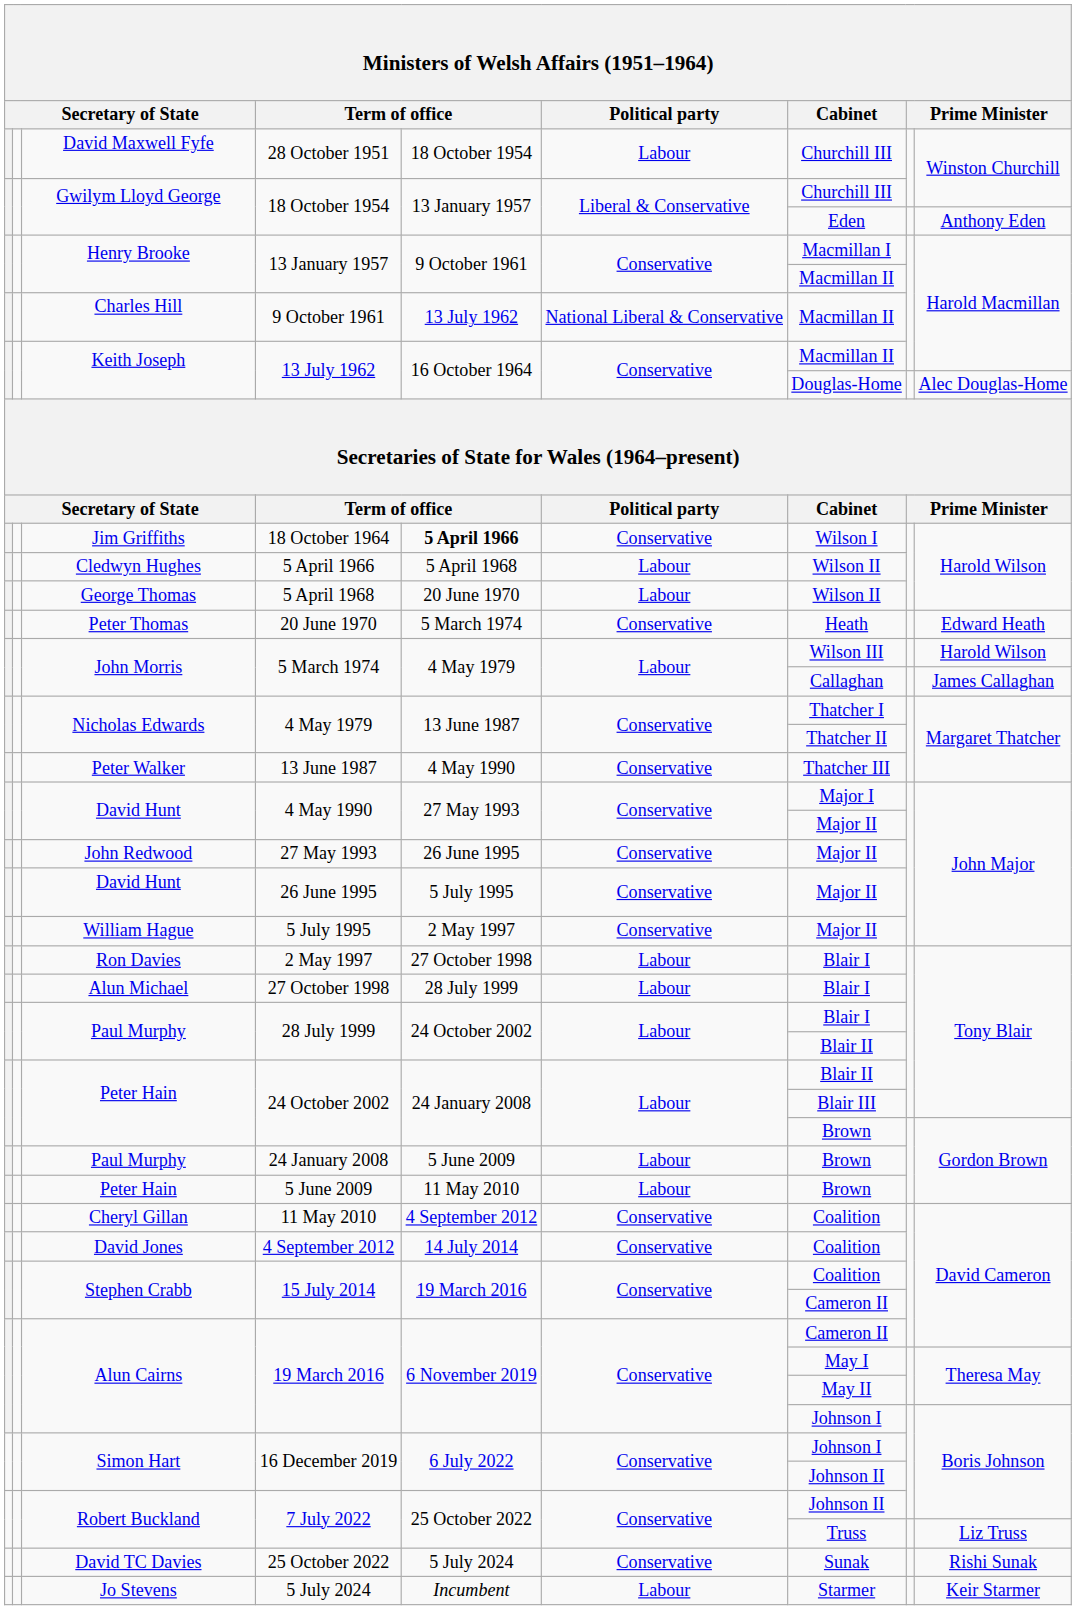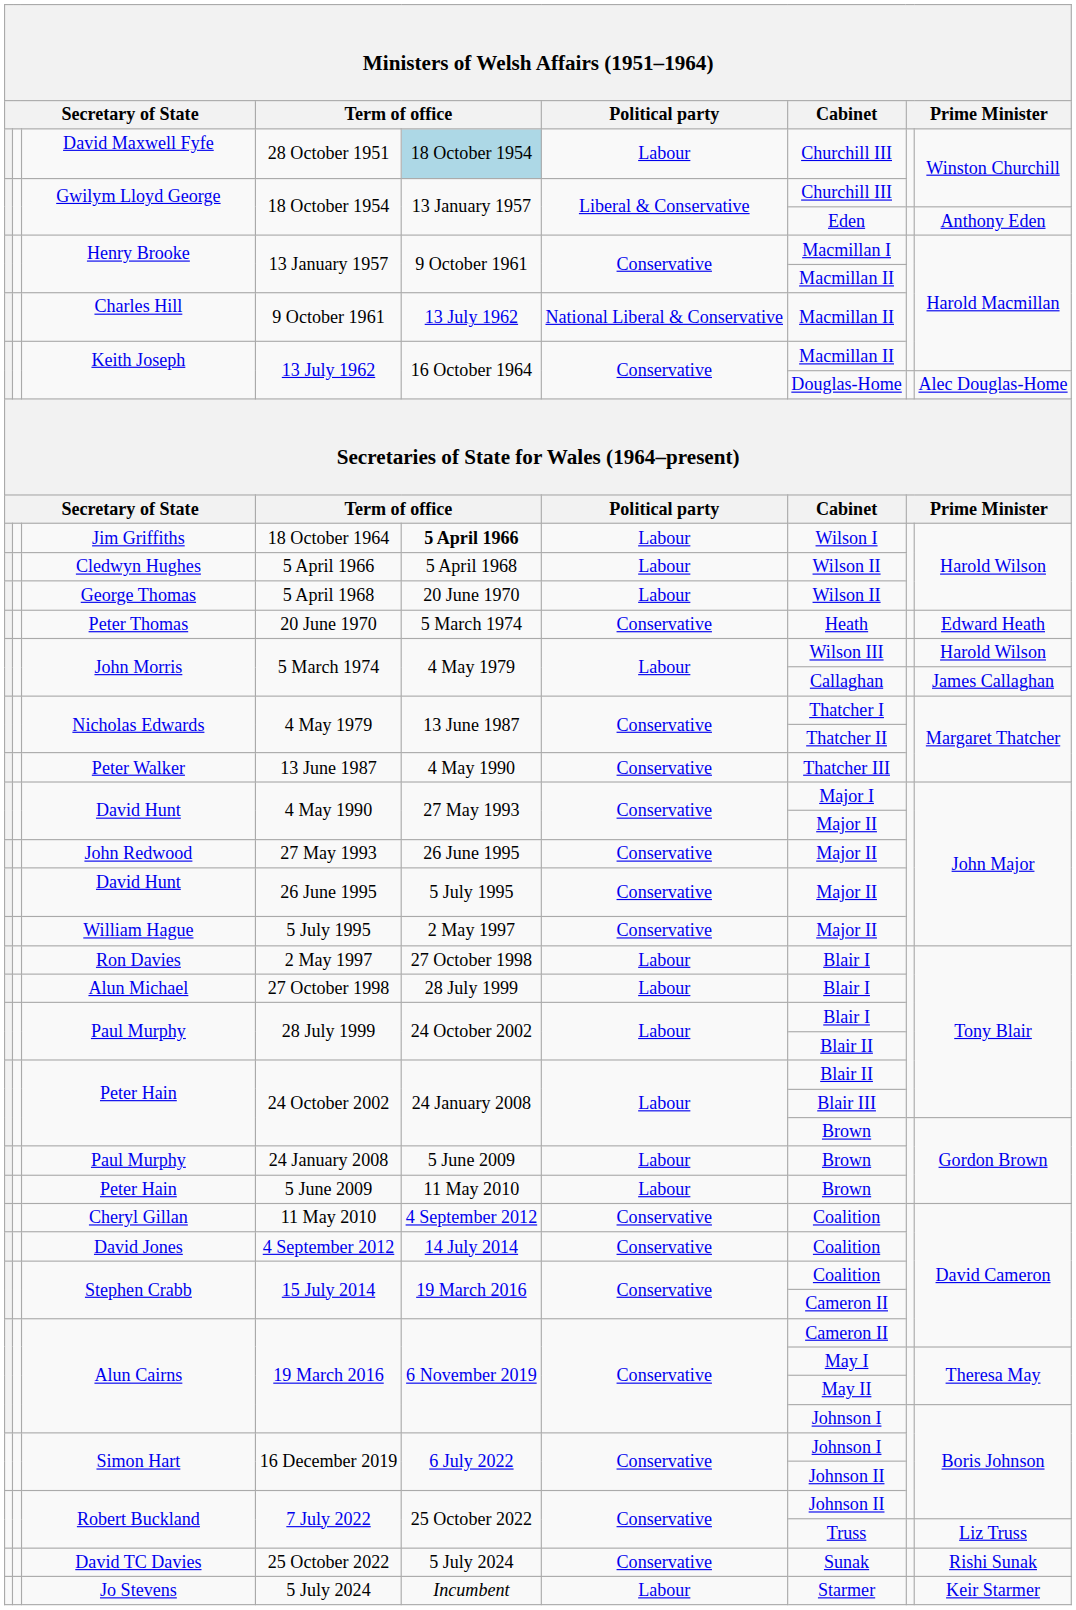(471, 153) no background -> (471, 153) lightblue background
(664, 537) Conservative -> (664, 537) Labour
